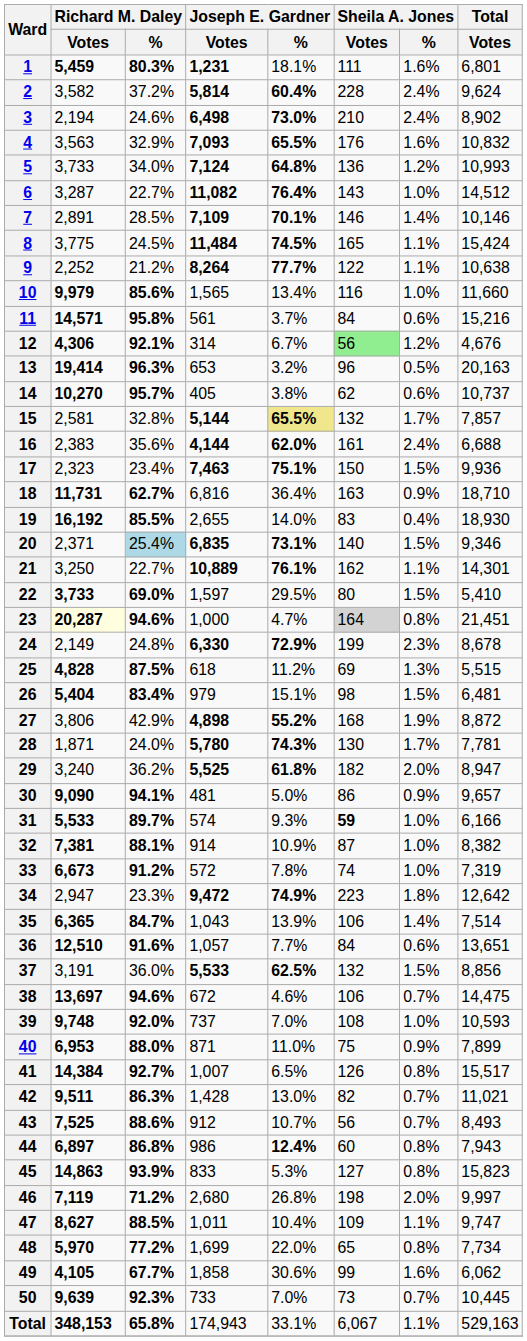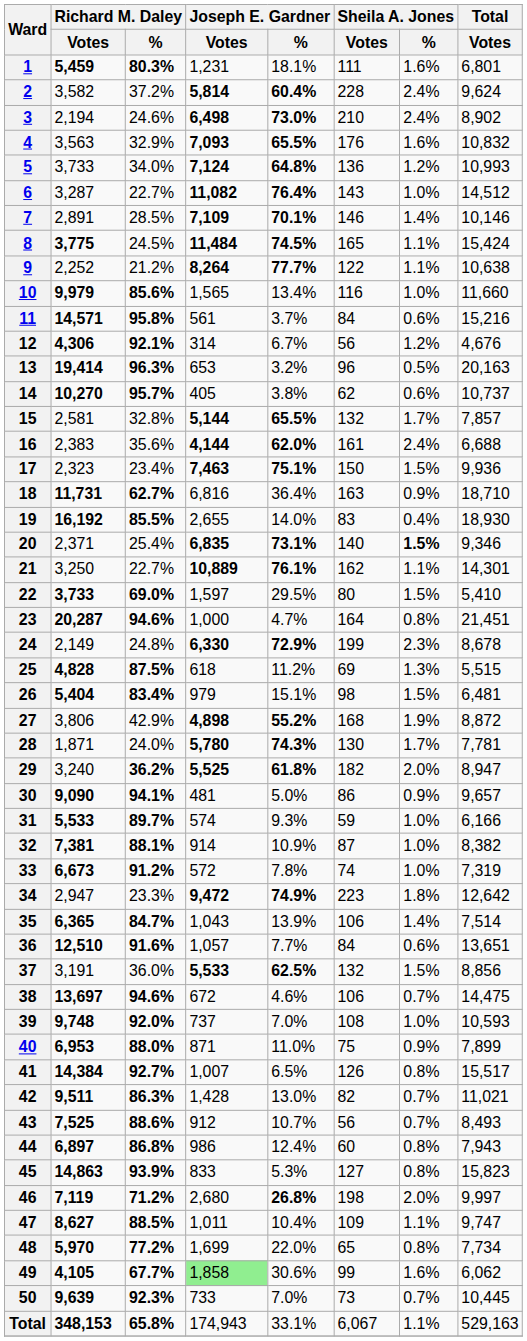(209, 67) bold -> (209, 67) normal
(74, 243) normal -> (74, 243) bold
(346, 343) lightgreen background -> (346, 343) no background
(294, 419) khaki background -> (294, 419) no background
(152, 544) lightblue background -> (152, 544) no background
(421, 544) normal -> (421, 544) bold
(79, 619) lightyellow background -> (79, 619) no background
(351, 619) lightgrey background -> (351, 619) no background
(152, 770) normal -> (152, 770) bold
(346, 820) bold -> (346, 820) normal
(294, 1147) bold -> (294, 1147) normal
(294, 1197) normal -> (294, 1197) bold
(209, 1273) no background -> (209, 1273) lightgreen background
